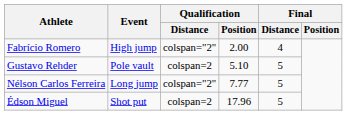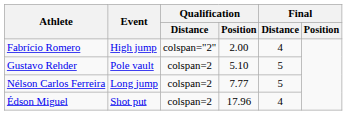(190, 84) colspan="2" -> (190, 84) colspan=2
(280, 101) 5 -> (280, 101) 4
